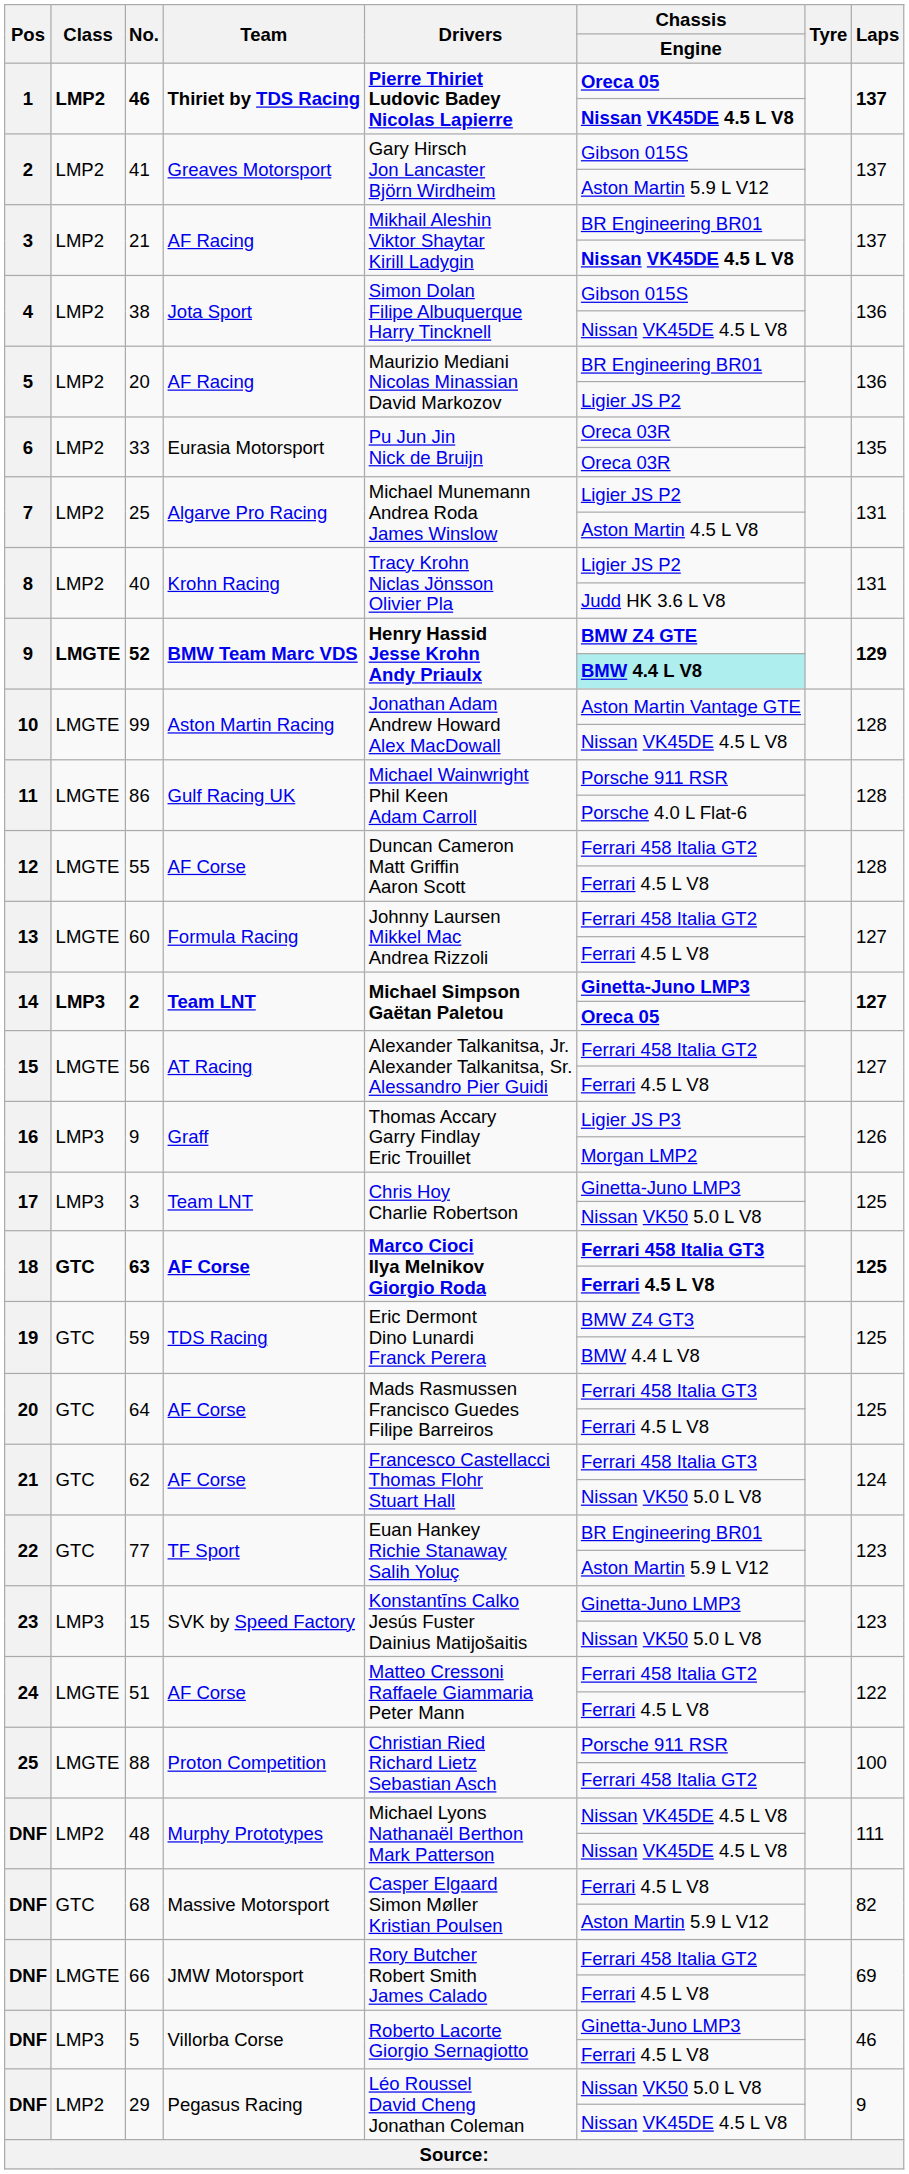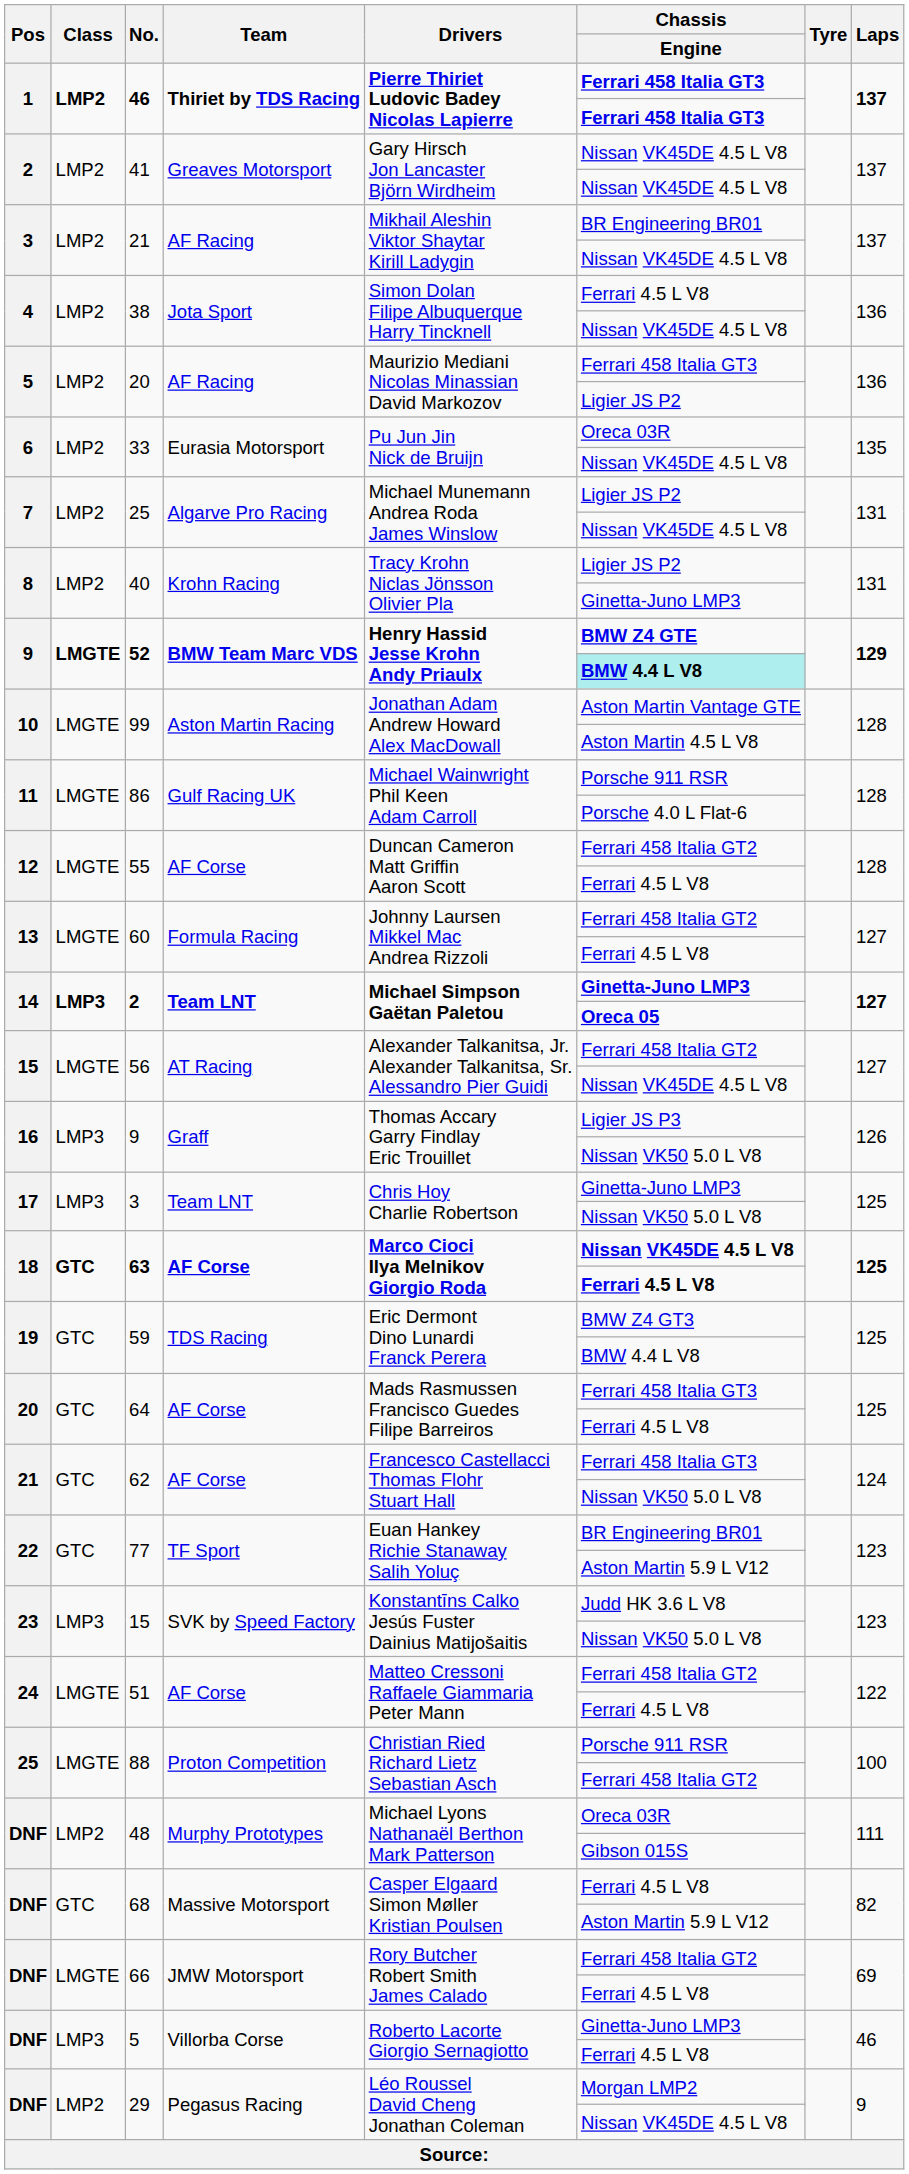(620, 81) Oreca 05 -> (673, 81) Ferrari 458 Italia GT3
(687, 117) Nissan VK45DE 4.5 L V8 -> (673, 117) Ferrari 458 Italia GT3
(634, 152) Gibson 015S -> (684, 152) Nissan VK45DE 4.5 L V8
(675, 187) Aston Martin 5.9 L V12 -> (684, 187) Nissan VK45DE 4.5 L V8
(687, 258) bold -> (684, 258) normal
(634, 294) Gibson 015S -> (645, 294) Ferrari 4.5 L V8
(672, 365) BR Engineering BR01 -> (669, 365) Ferrari 458 Italia GT3
(626, 462) Oreca 03R -> (684, 462) Nissan VK45DE 4.5 L V8
(670, 530) Aston Martin 4.5 L V8 -> (684, 530) Nissan VK45DE 4.5 L V8
(653, 600) Judd HK 3.6 L V8 -> (661, 600) Ginetta-Juno LMP3
(684, 742) Nissan VK45DE 4.5 L V8 -> (670, 742) Aston Martin 4.5 L V8
(645, 1084) Ferrari 4.5 L V8 -> (684, 1084) Nissan VK45DE 4.5 L V8
(639, 1155) Morgan LMP2 -> (671, 1155) Nissan VK50 5.0 L V8
(673, 1249) Ferrari 458 Italia GT3 -> (687, 1249) Nissan VK45DE 4.5 L V8
(661, 1603) Ginetta-Juno LMP3 -> (653, 1603) Judd HK 3.6 L V8
(684, 1816) Nissan VK45DE 4.5 L V8 -> (626, 1816) Oreca 03R
(684, 1851) Nissan VK45DE 4.5 L V8 -> (634, 1851) Gibson 015S
(671, 2087) Nissan VK50 5.0 L V8 -> (639, 2087) Morgan LMP2
